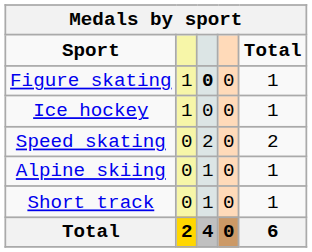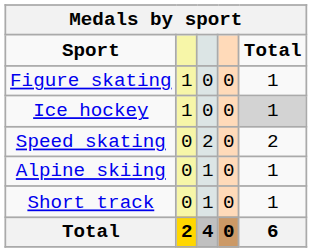(208, 81) bold -> (208, 81) normal
(273, 111) no background -> (273, 111) lightgrey background
